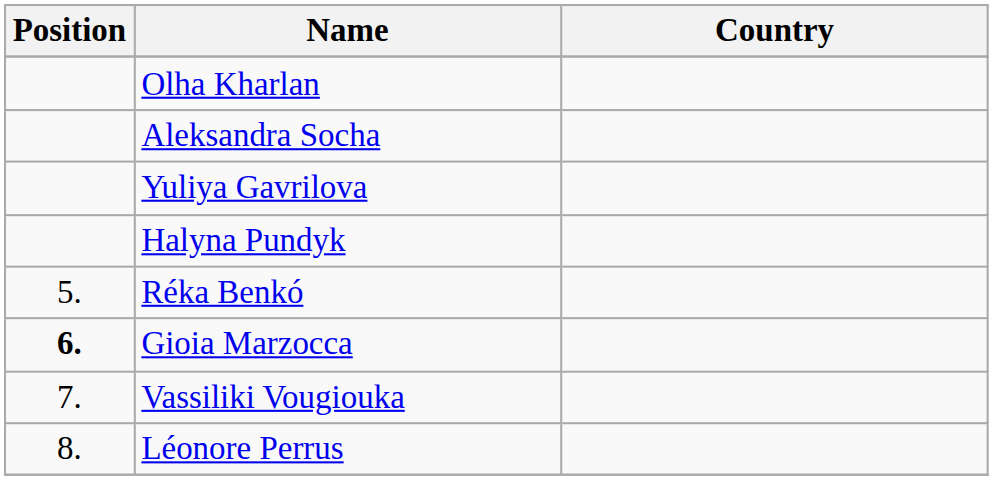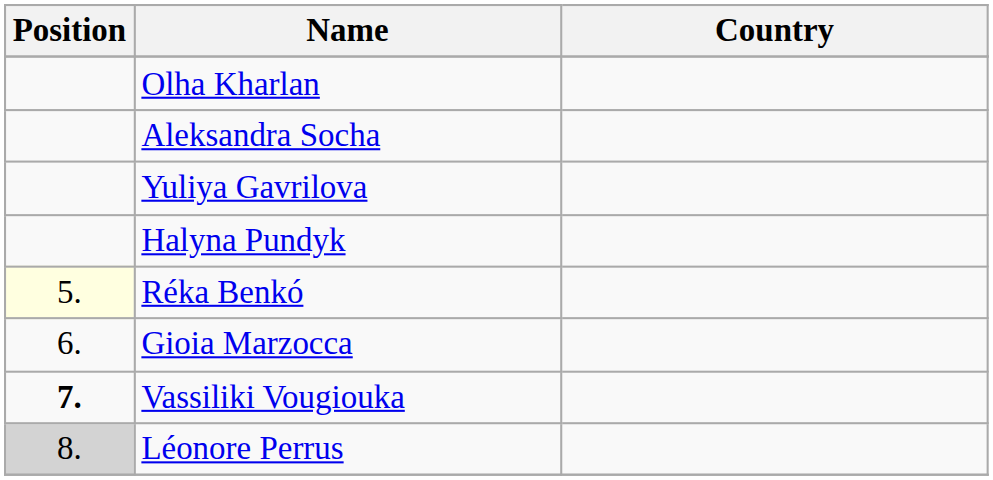(69, 291) no background -> (69, 291) lightyellow background
(69, 344) bold -> (69, 344) normal
(69, 396) normal -> (69, 396) bold
(69, 448) no background -> (69, 448) lightgrey background
